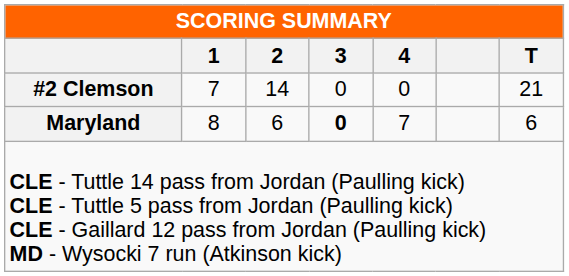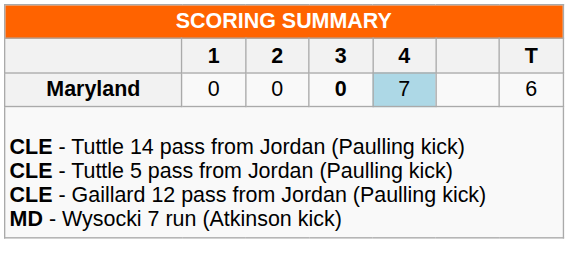- row: (93, 89)
(214, 123) 8 -> (214, 89) 0
(277, 123) 6 -> (277, 89) 0
(404, 123) no background -> (404, 89) lightblue background
